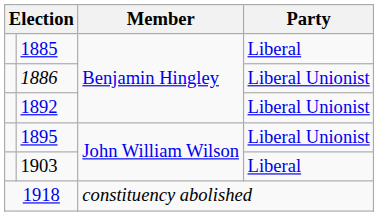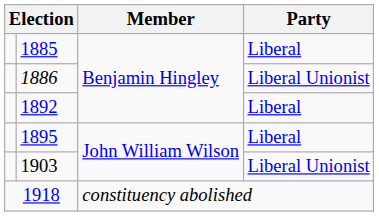(309, 107) Liberal Unionist -> (274, 107) Liberal
(309, 136) Liberal Unionist -> (274, 136) Liberal
(274, 166) Liberal -> (309, 166) Liberal Unionist
